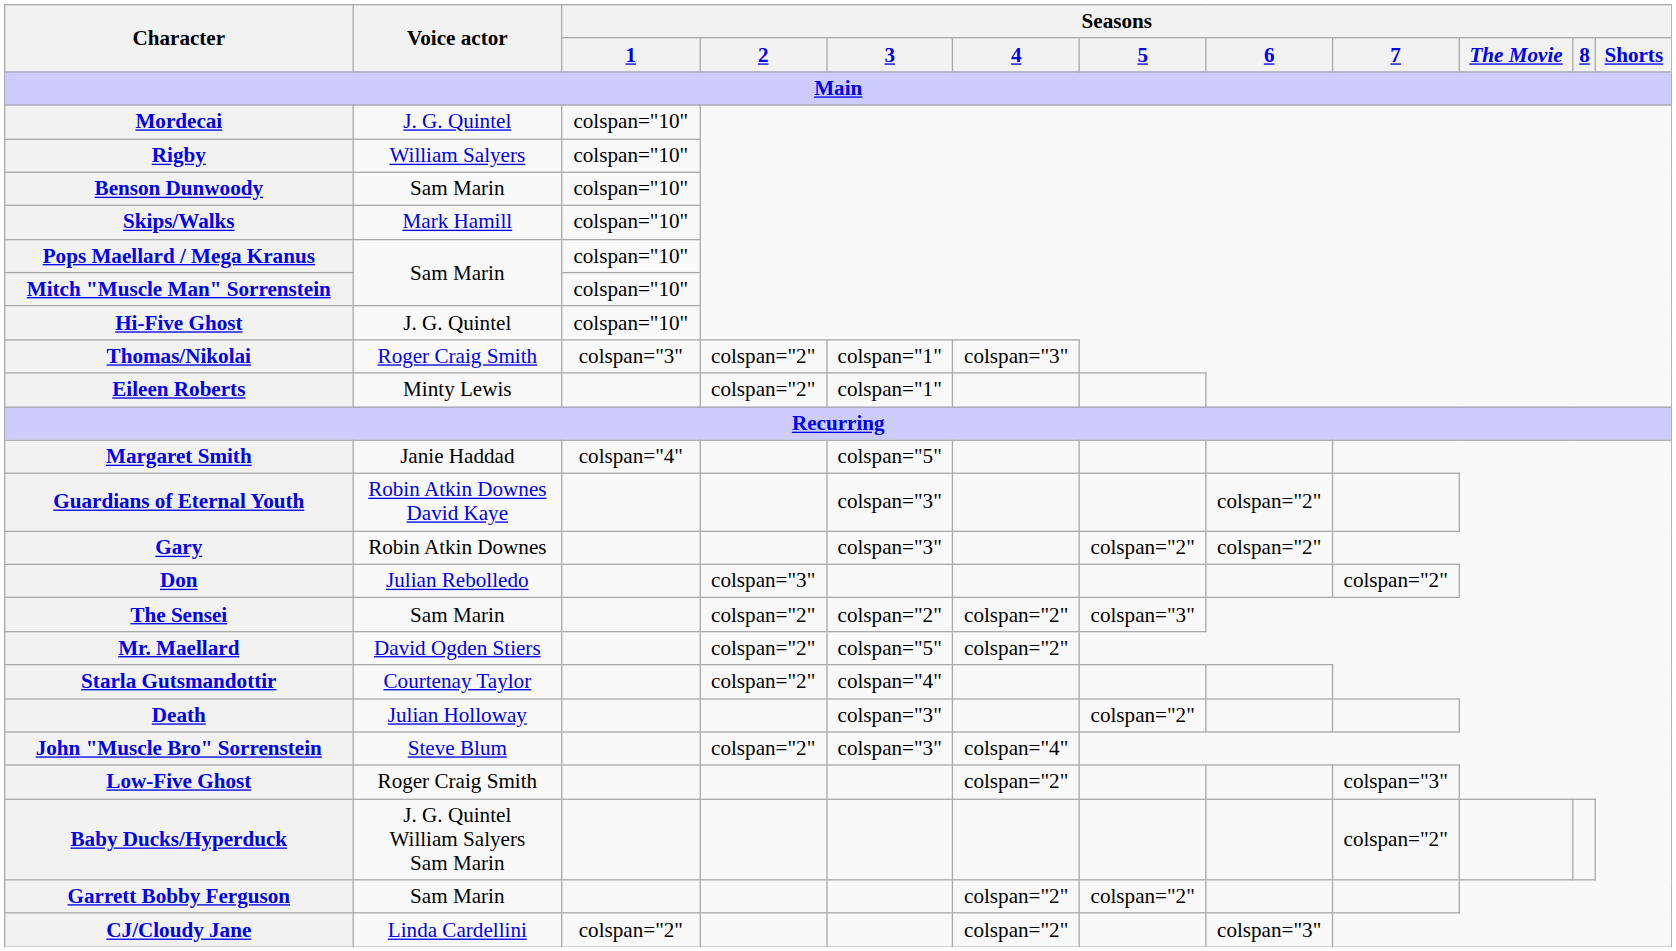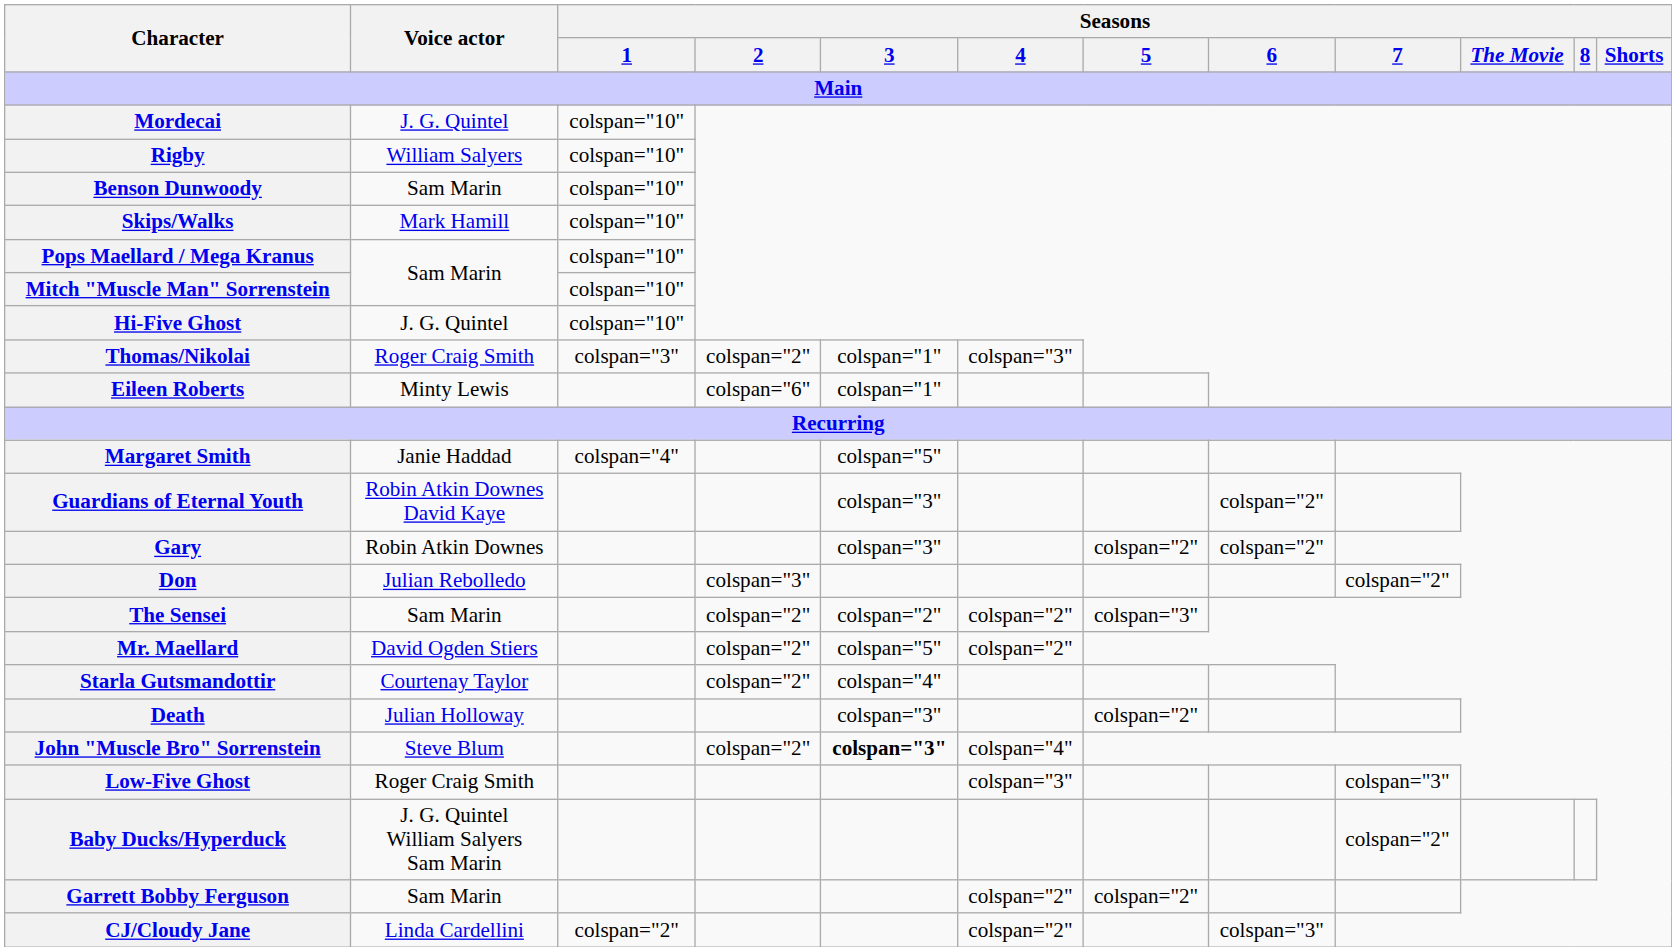(763, 389) colspan="2" -> (758, 389) colspan="6"
(890, 748) normal -> (889, 748) bold
(1016, 781) colspan="2" -> (1020, 781) colspan="3"
